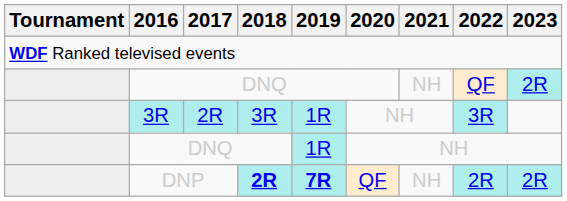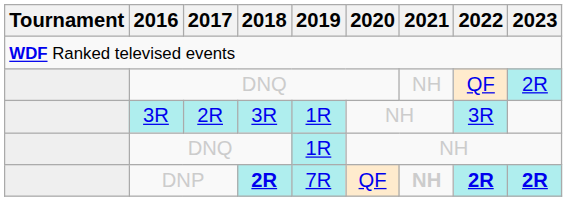(318, 180) bold -> (318, 180) normal
(427, 180) normal -> (427, 180) bold
(481, 180) normal -> (481, 180) bold
(535, 180) normal -> (535, 180) bold
